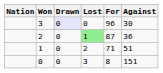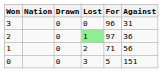columns swapped: (20, 11) <-> (45, 11)
(58, 23) lavender background -> (58, 23) no background
(128, 23) 30 -> (128, 23) 31
(110, 36) 87 -> (110, 36) 97
(128, 49) 51 -> (128, 49) 56
(108, 62) 8 -> (108, 62) 5
